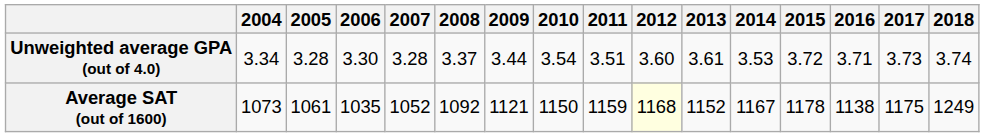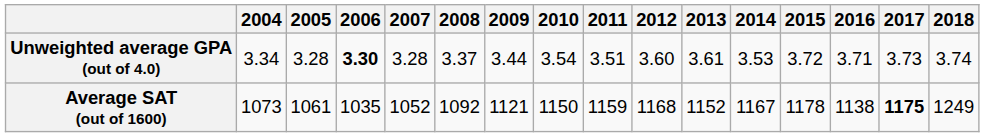(360, 58) normal -> (360, 58) bold
(657, 107) lightyellow background -> (657, 107) no background
(904, 107) normal -> (904, 107) bold
